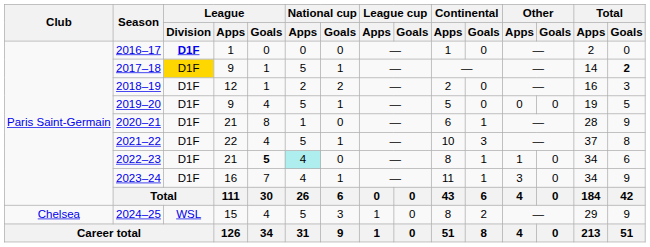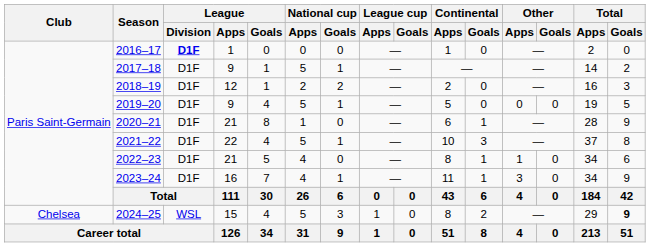(189, 68) gold background -> (189, 68) no background
(627, 68) bold -> (627, 68) normal
(266, 159) bold -> (266, 159) normal
(303, 159) paleturquoise background -> (303, 159) no background
(627, 214) normal -> (627, 214) bold
